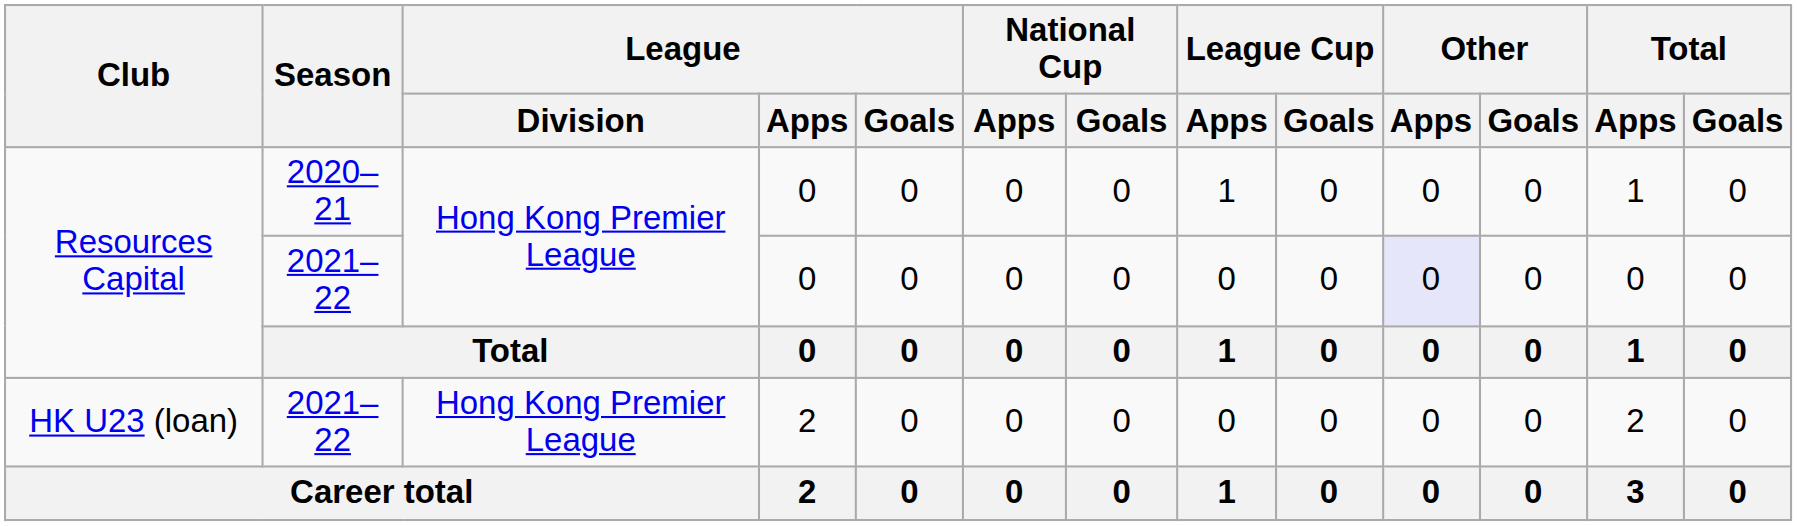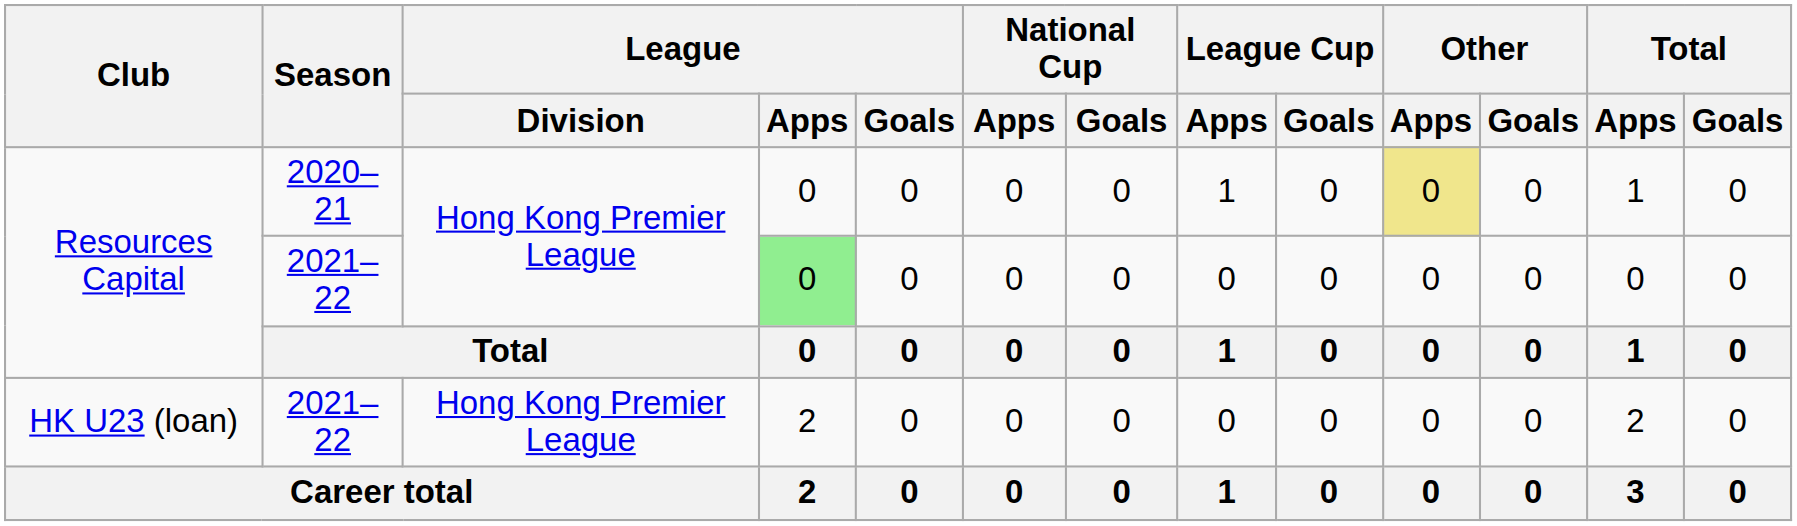(1431, 190) no background -> (1431, 190) khaki background
(807, 280) no background -> (807, 280) lightgreen background
(1431, 280) lavender background -> (1431, 280) no background
